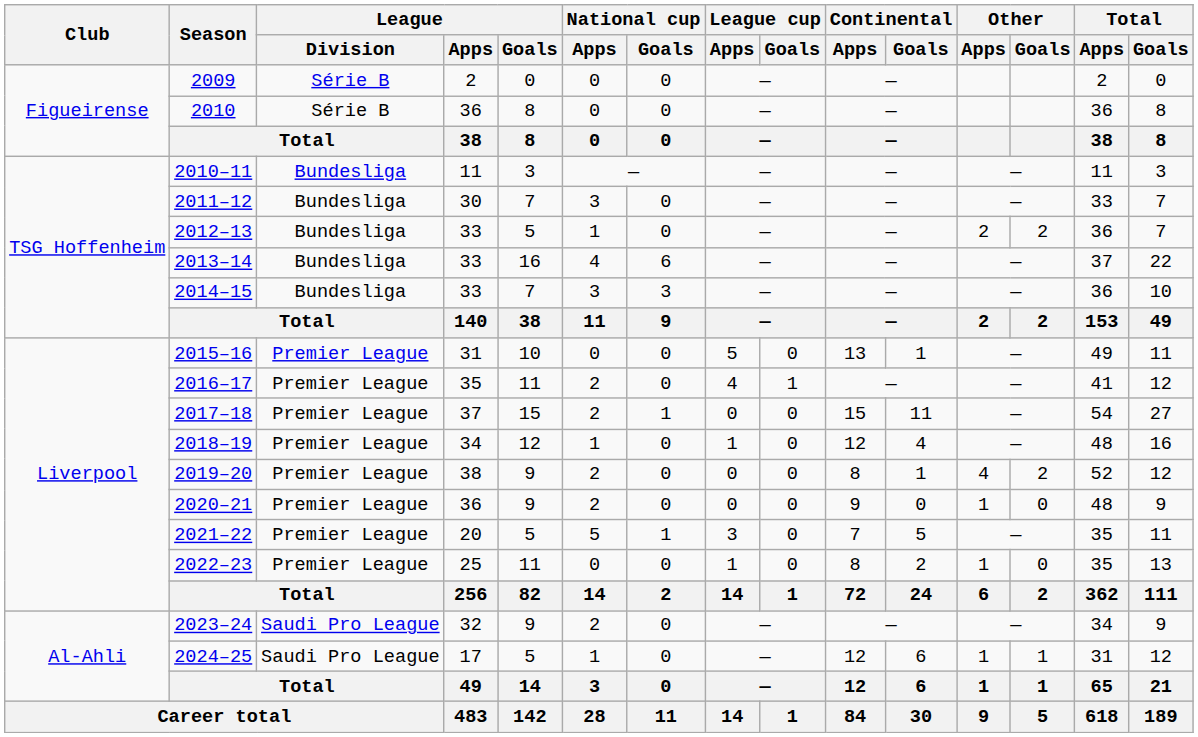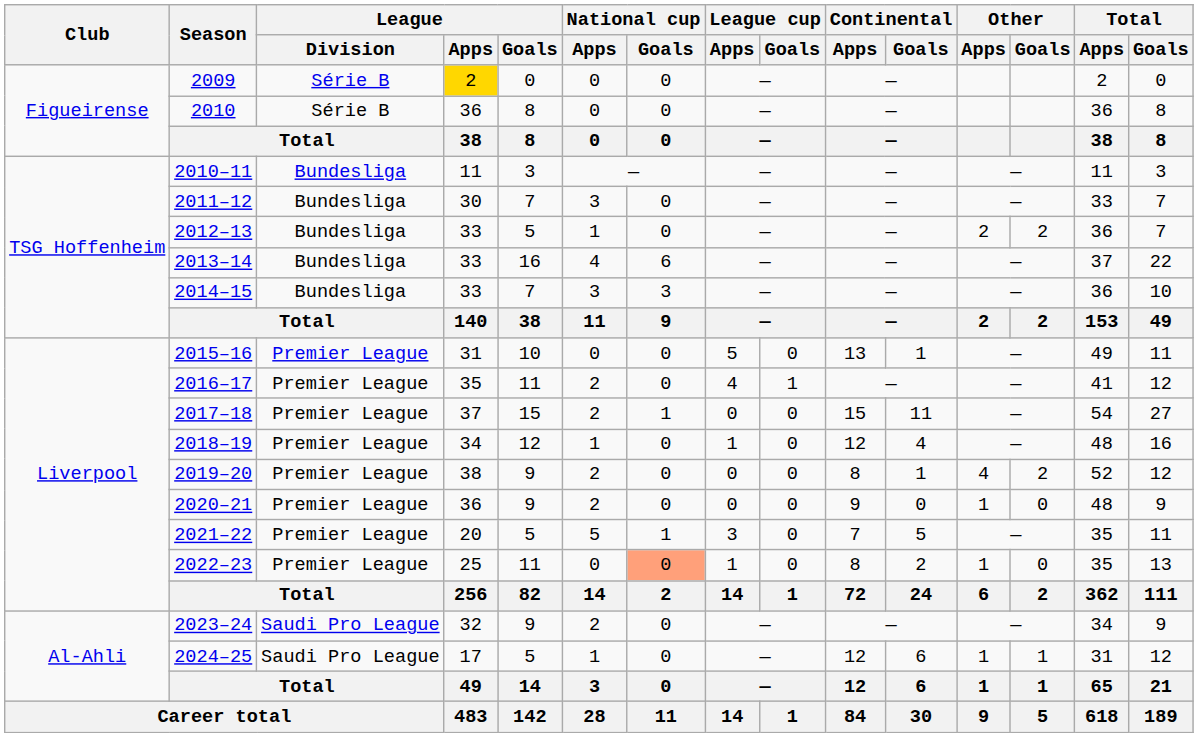(471, 80) no background -> (471, 80) gold background
(666, 565) no background -> (666, 565) lightsalmon background
